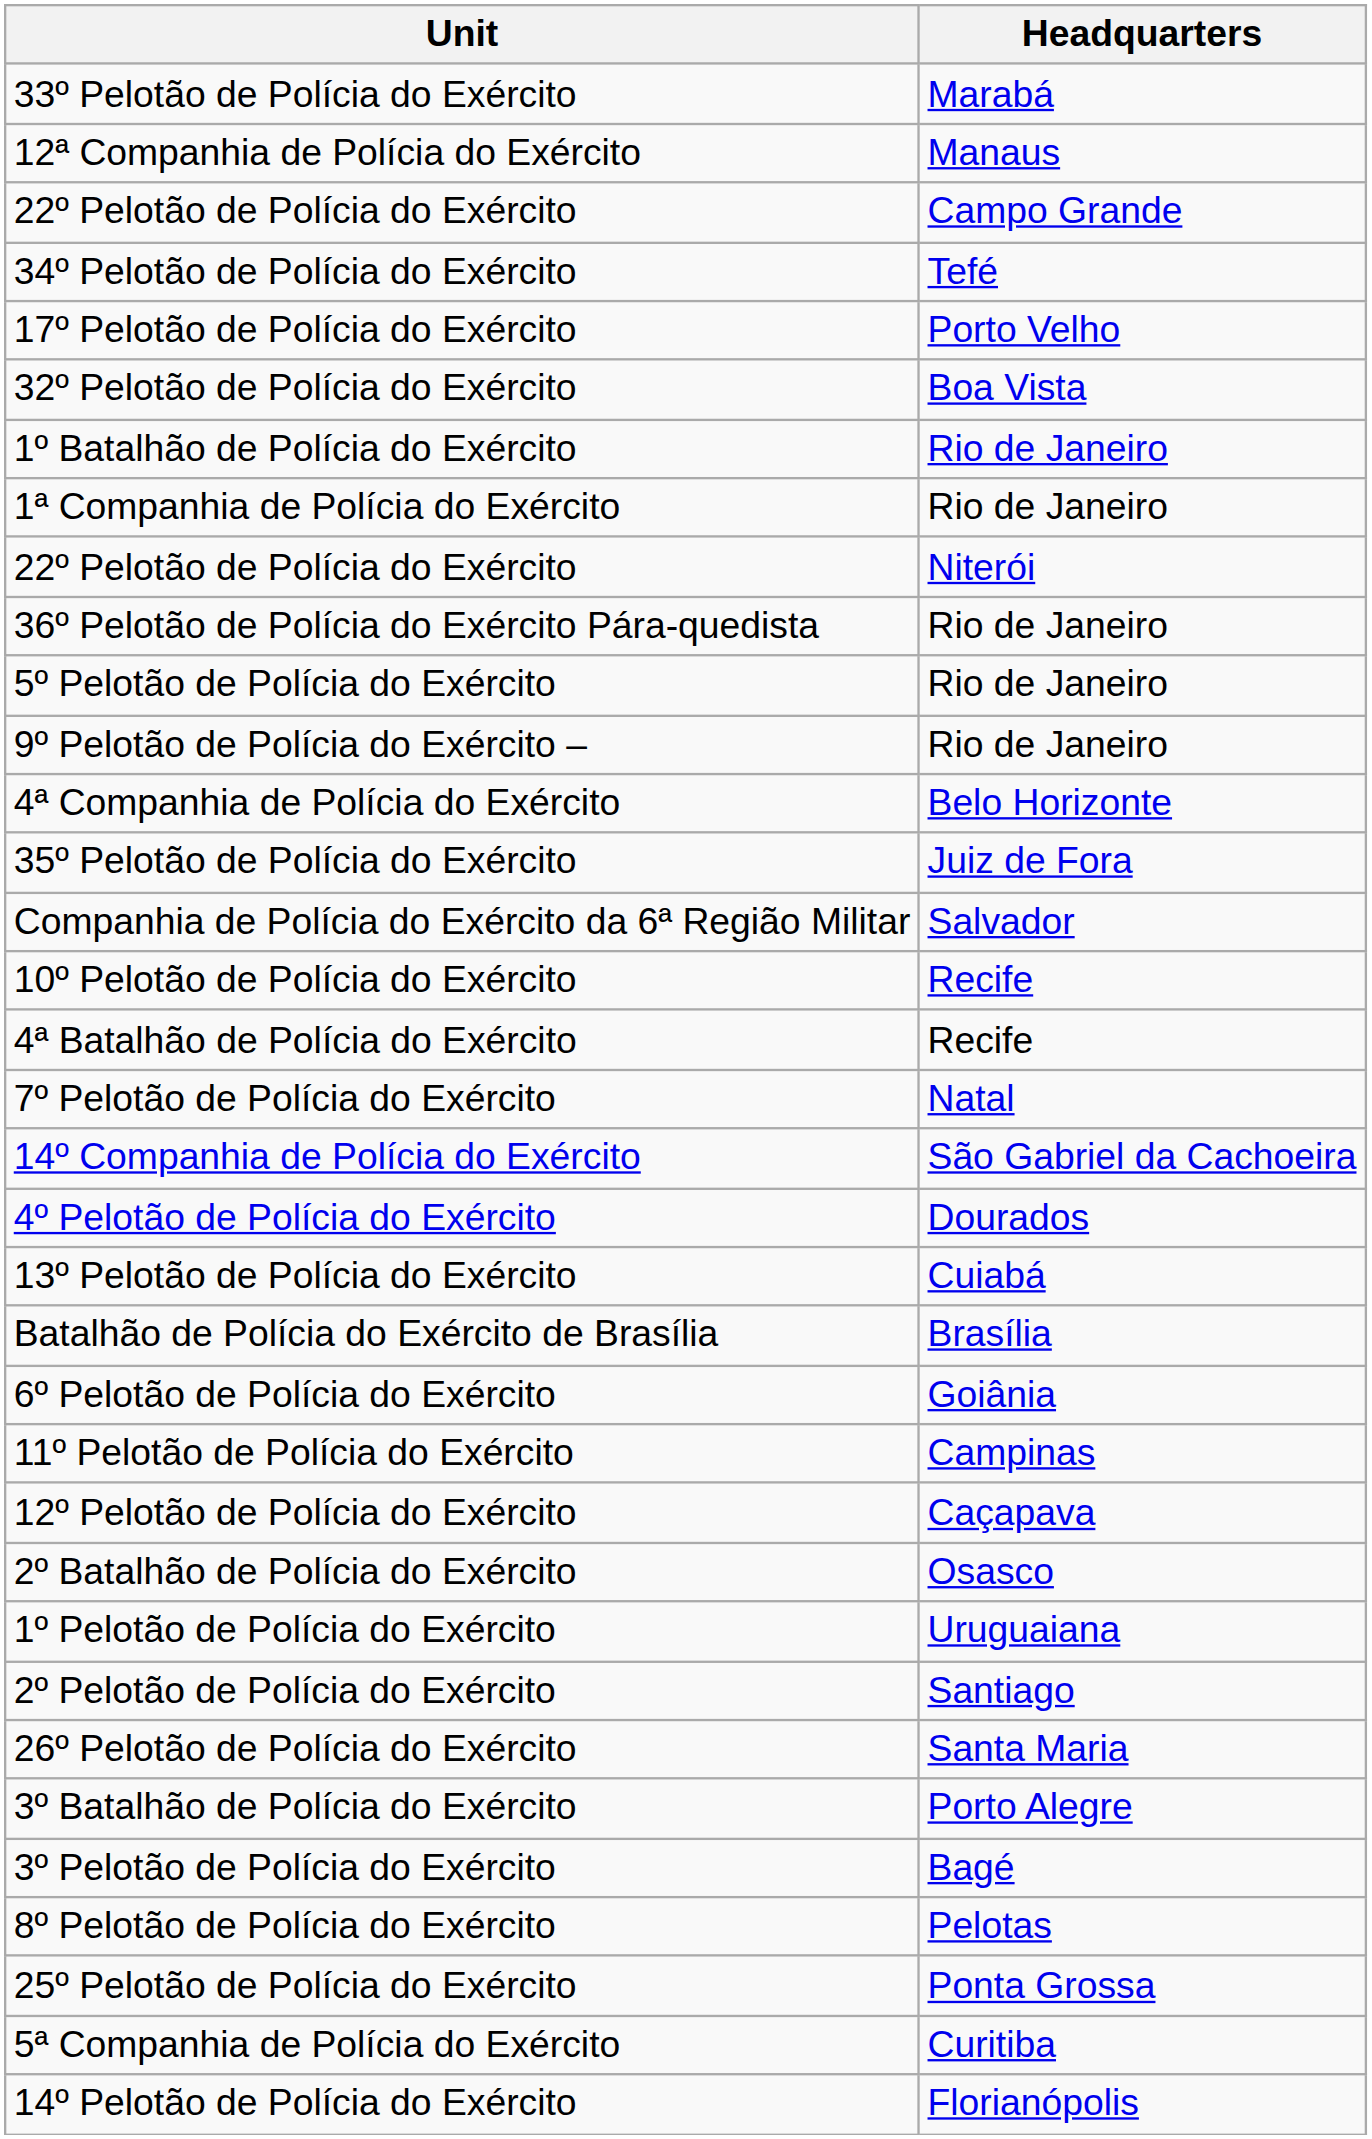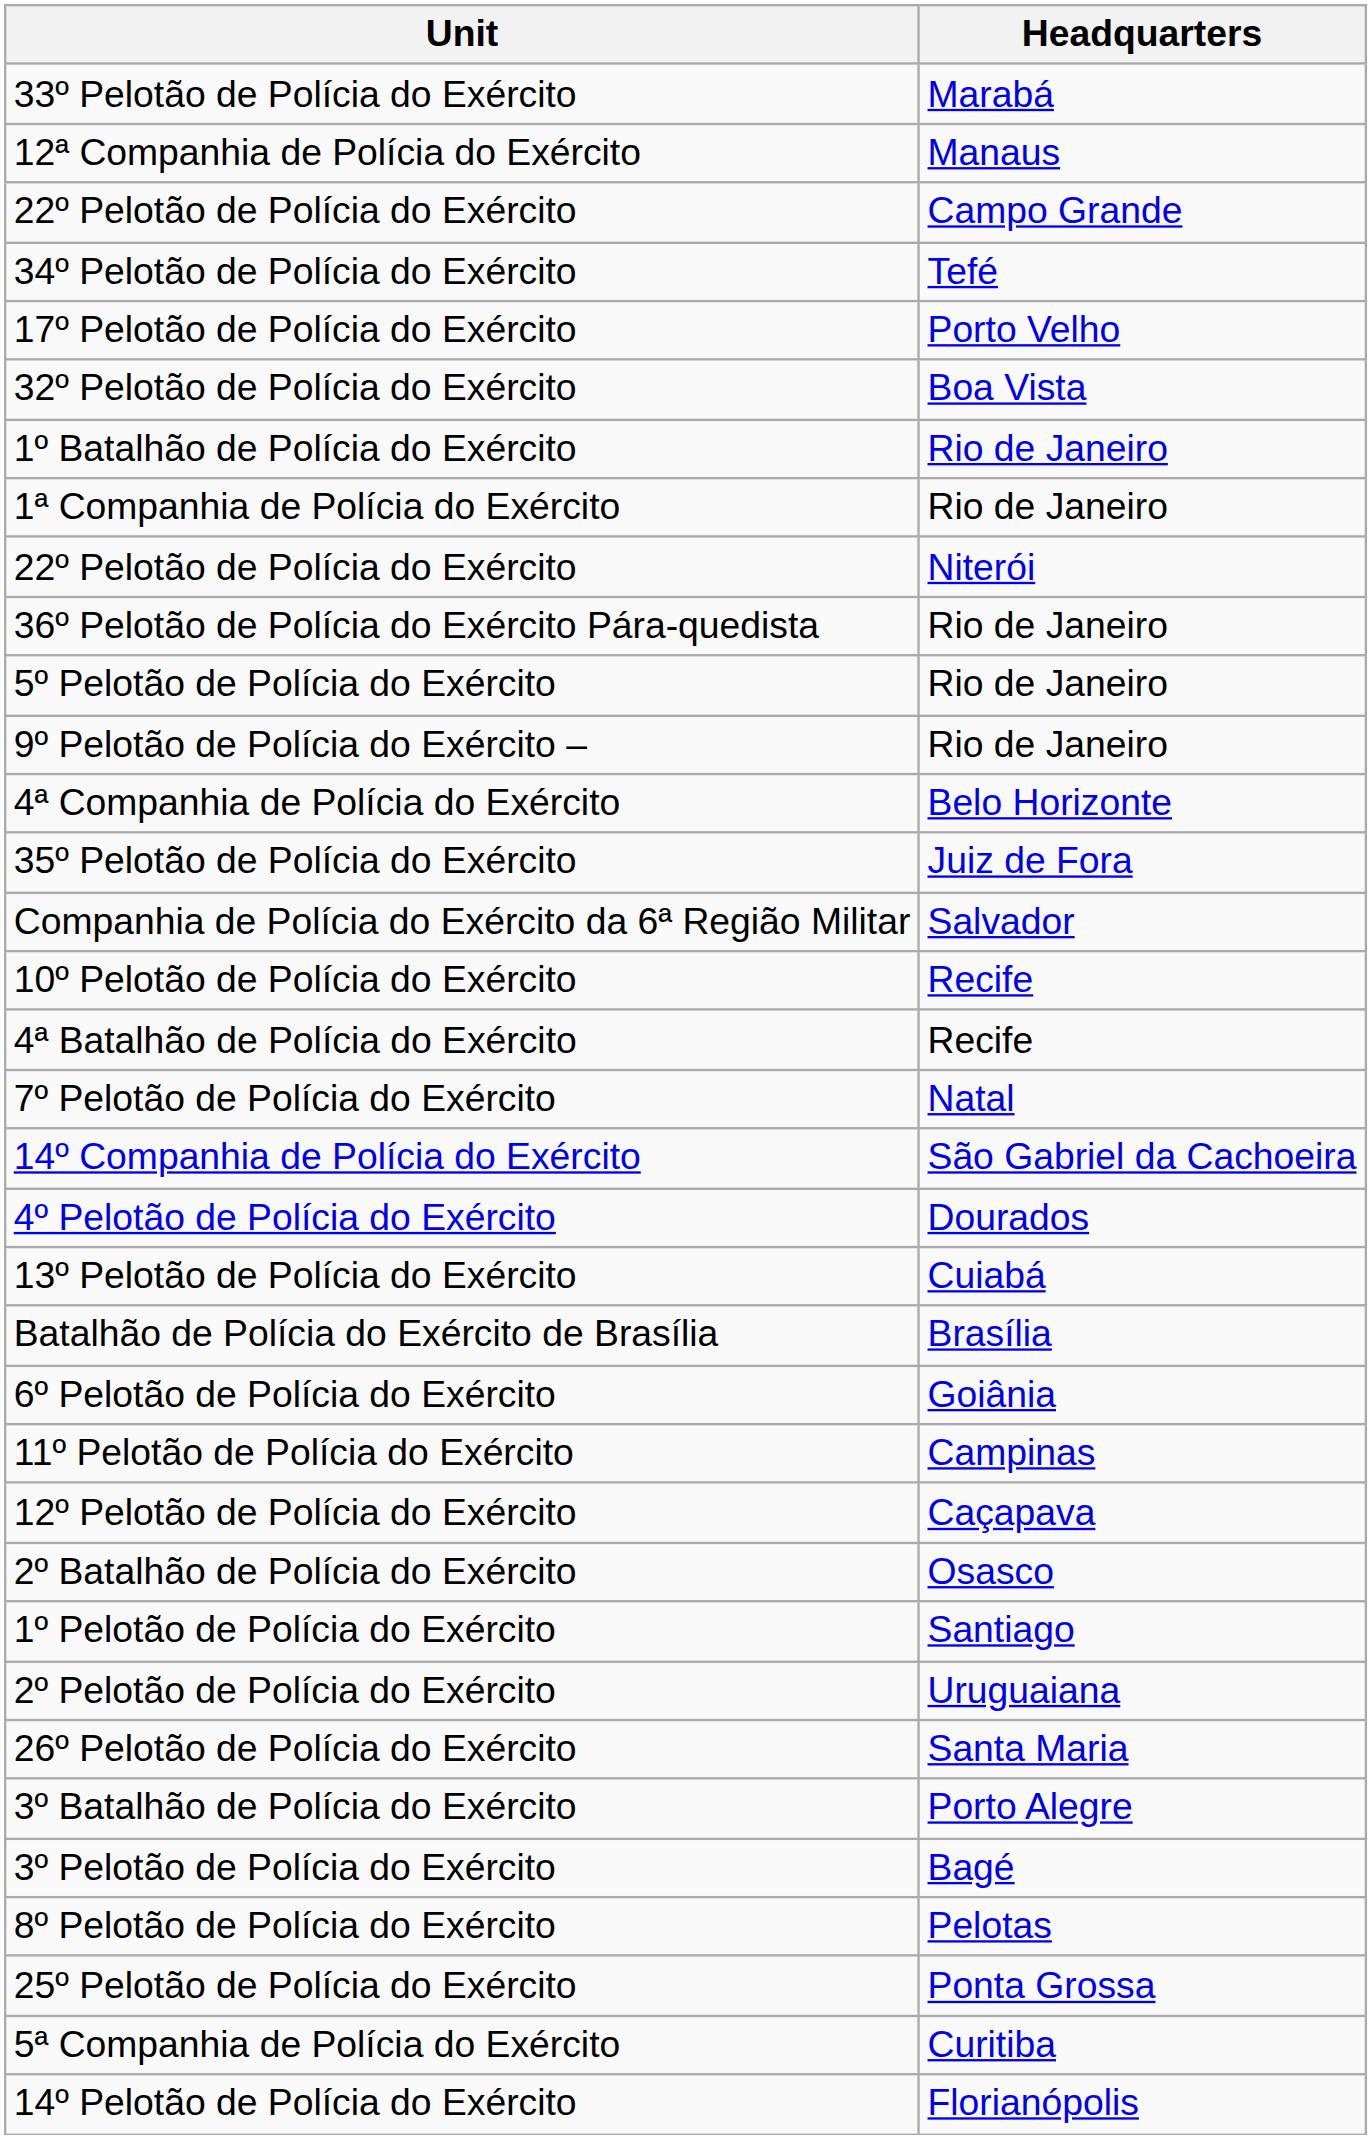(1024, 1630) Uruguaiana -> (1001, 1630) Santiago
(1001, 1689) Santiago -> (1024, 1689) Uruguaiana
